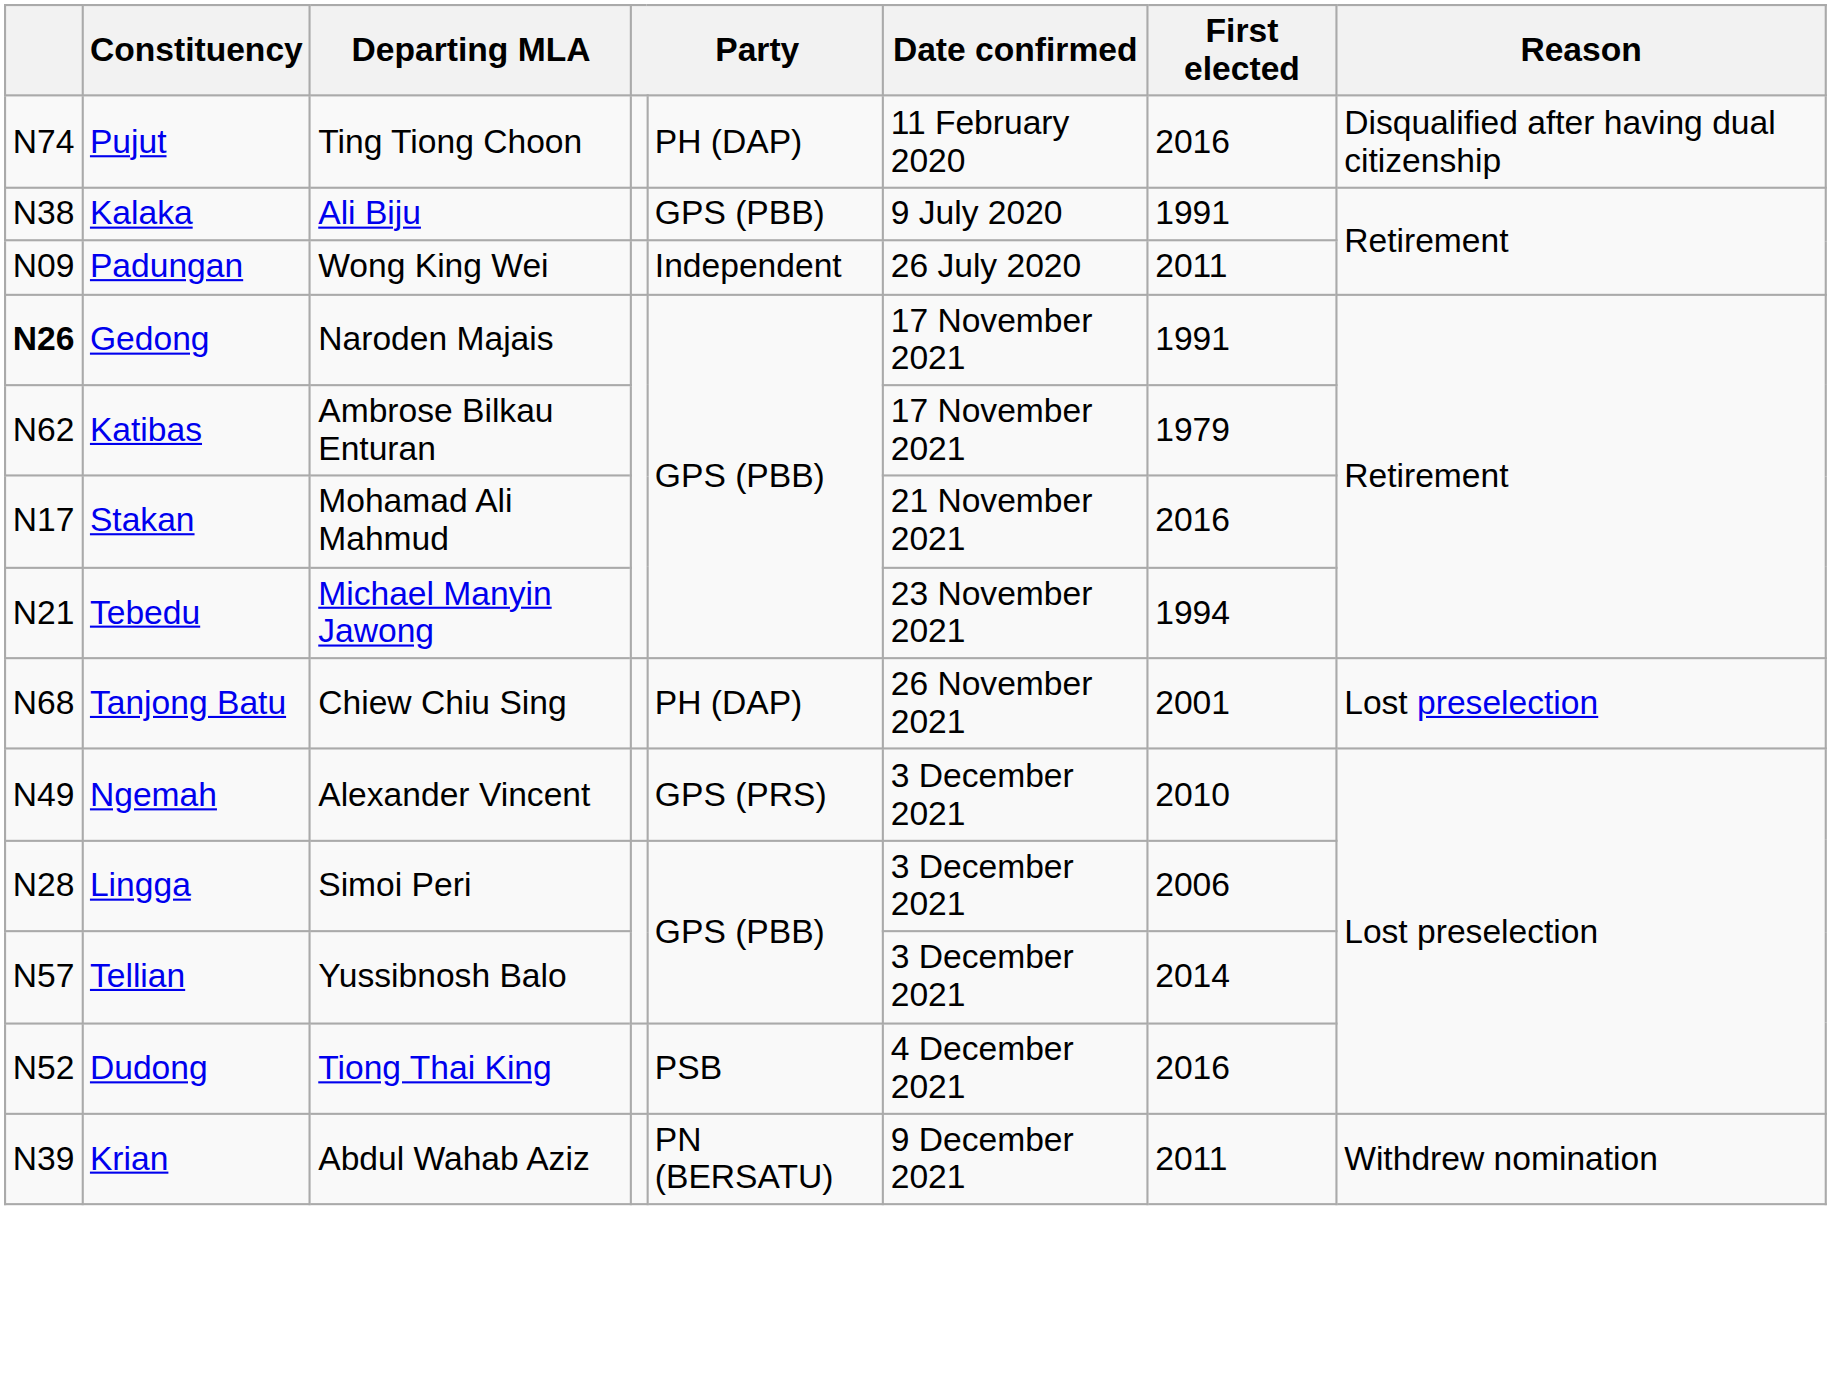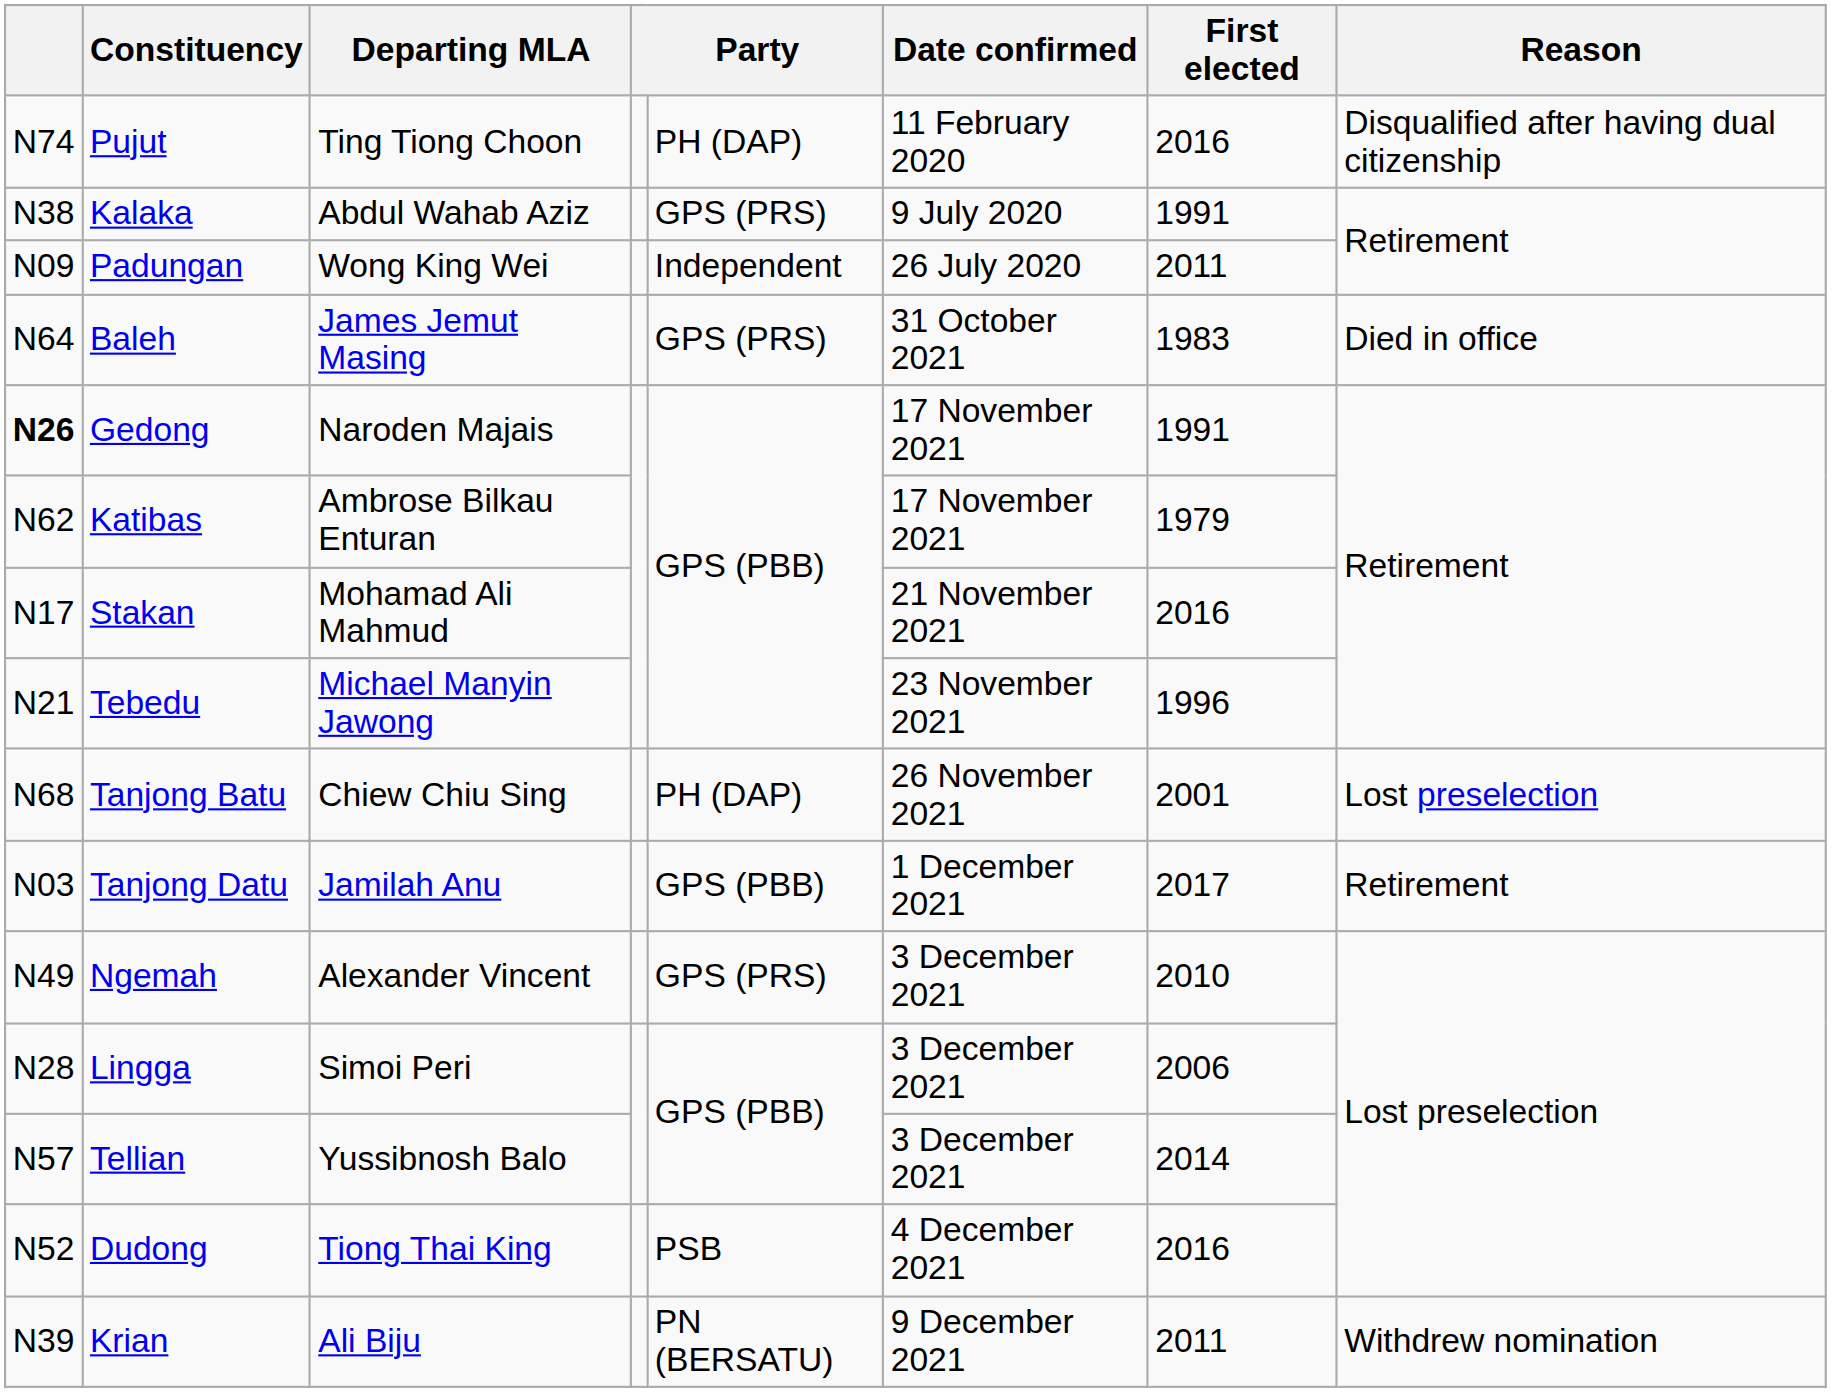(370, 213) Ali Biju -> (454, 213) Abdul Wahab Aziz
(740, 213) GPS (PBB) -> (741, 213) GPS (PRS)
+ row: (133, 338)
(1193, 612) 1994 -> (1193, 703) 1996
+ row: (189, 885)
(454, 1158) Abdul Wahab Aziz -> (370, 1340) Ali Biju
